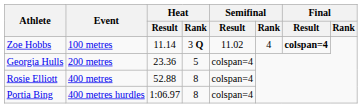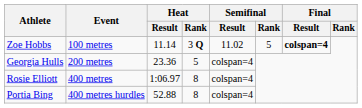(269, 45) 4 -> (269, 45) 5
(165, 78) 52.88 -> (165, 78) 1:06.97
(165, 95) 1:06.97 -> (165, 95) 52.88
